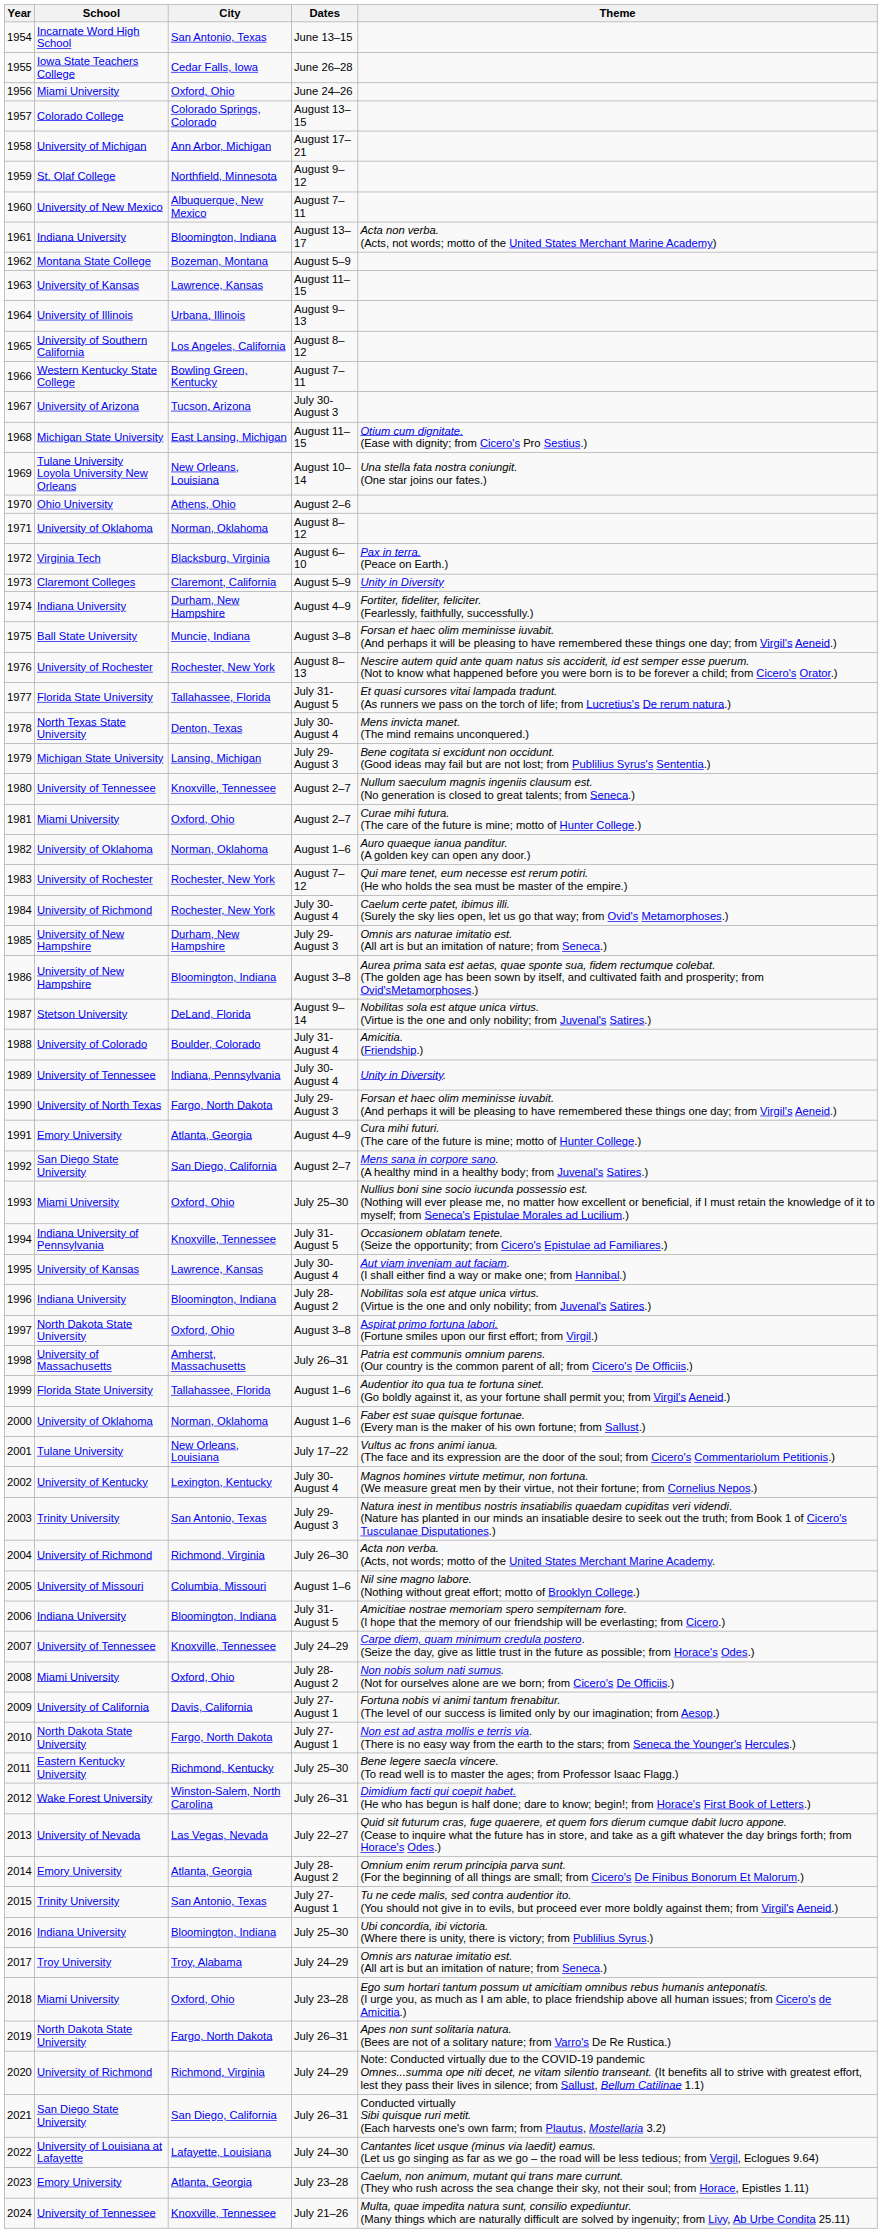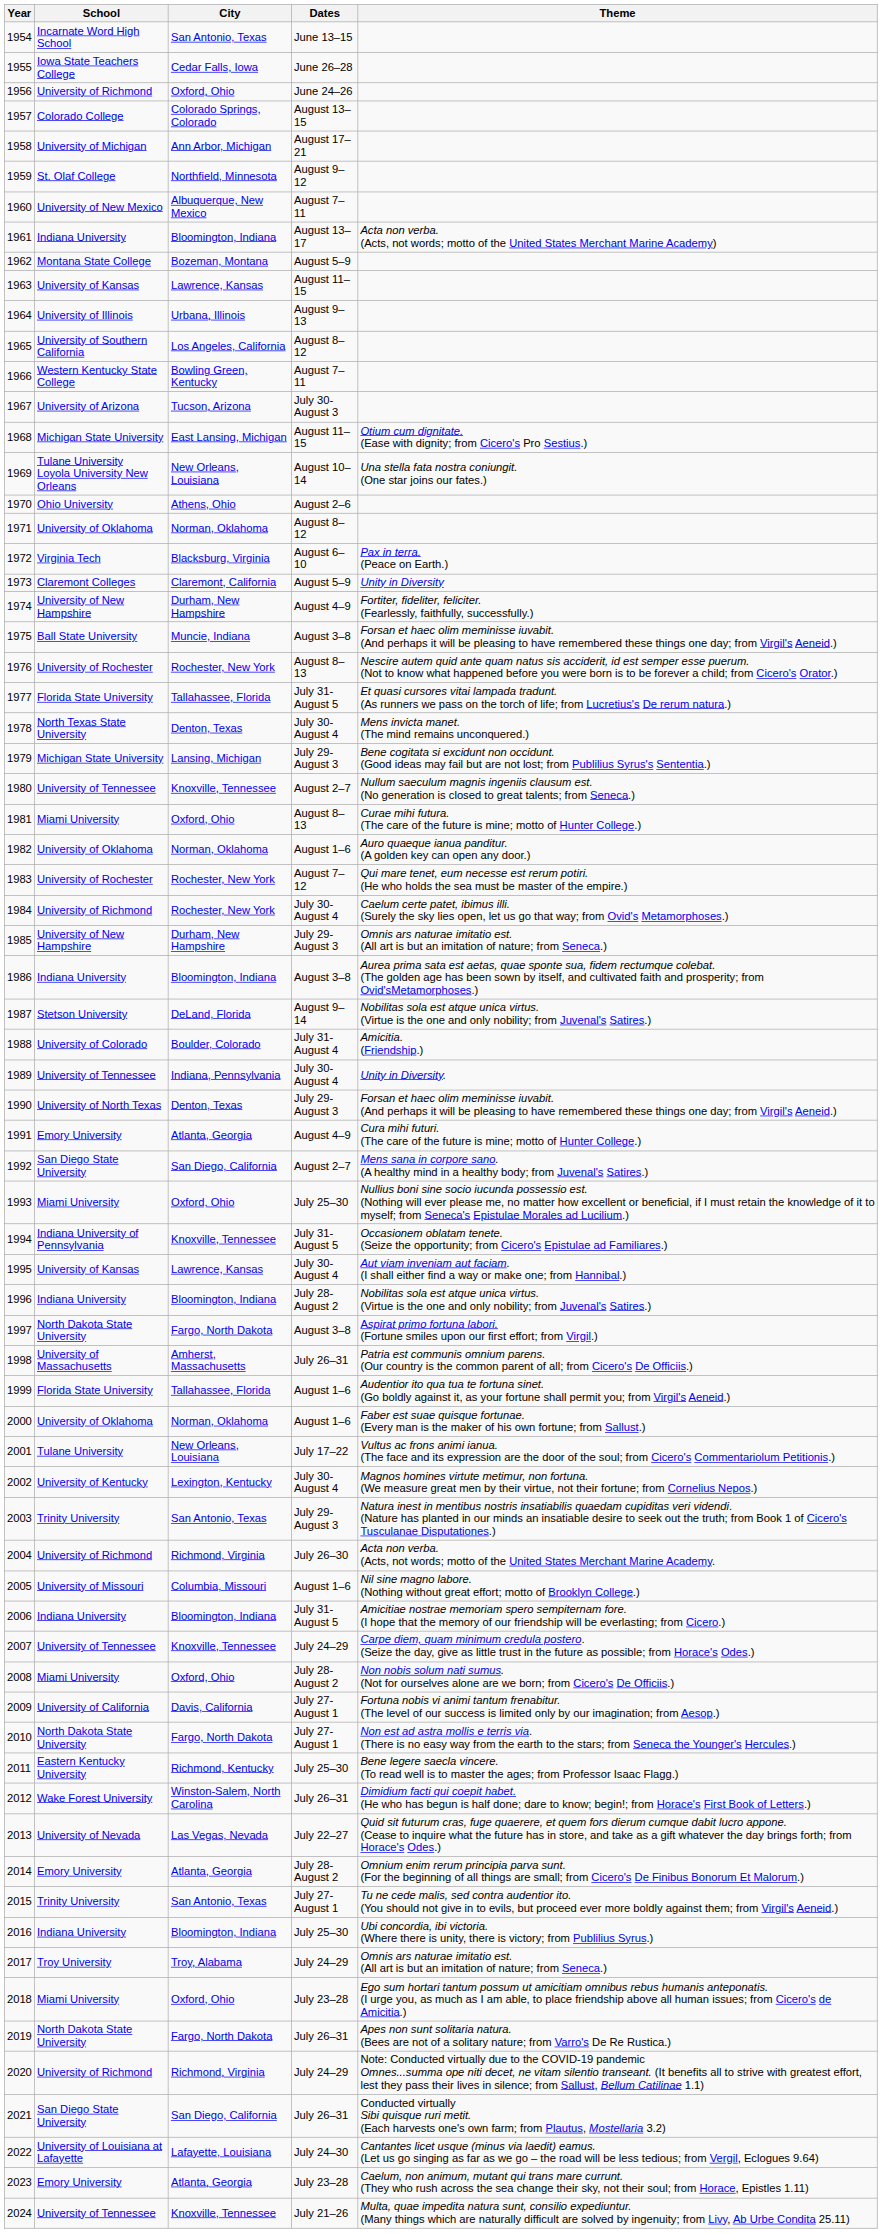(78, 91) Miami University -> (95, 91) University of Richmond
(82, 606) Indiana University -> (81, 606) University of New Hampshire
(322, 819) August 2–7 -> (319, 819) August 8–13
(81, 977) University of New Hampshire -> (82, 977) Indiana University
(222, 1105) Fargo, North Dakota -> (207, 1105) Denton, Texas
(203, 1330) Oxford, Ohio -> (222, 1330) Fargo, North Dakota
